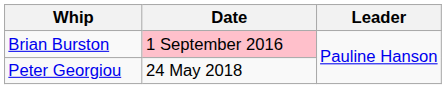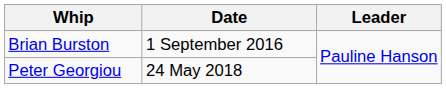(214, 44) pink background -> (214, 44) no background
